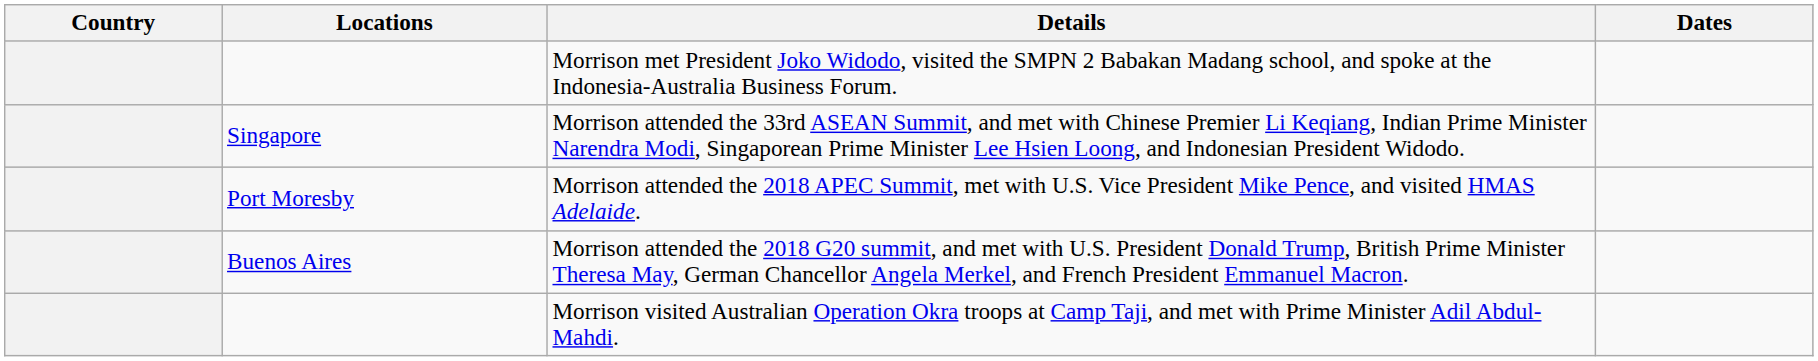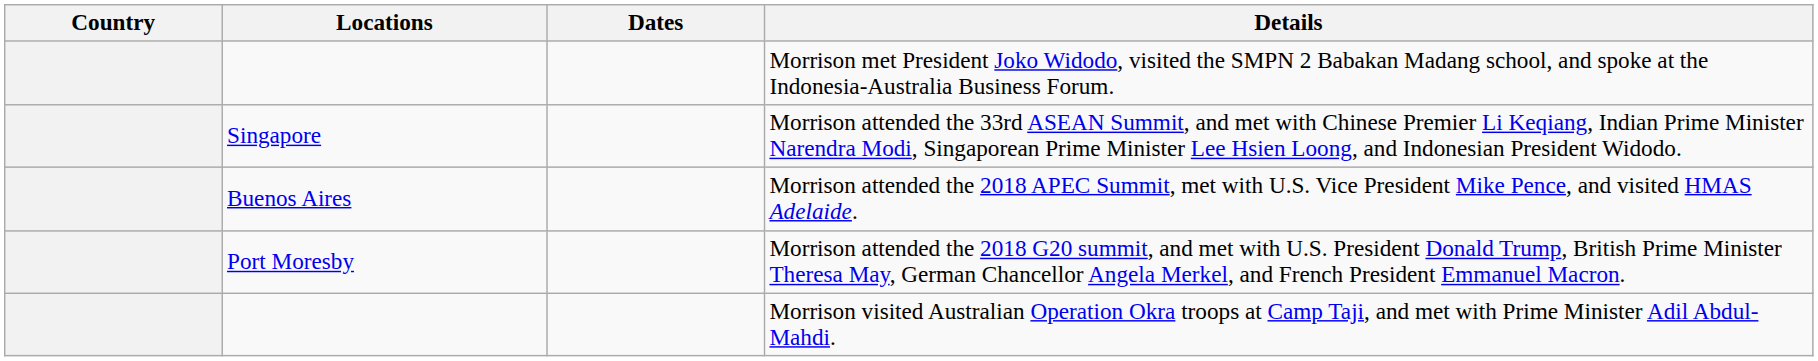columns swapped: (1704, 22) <-> (1072, 22)
(291, 198) Port Moresby -> (289, 198) Buenos Aires
(289, 261) Buenos Aires -> (291, 261) Port Moresby
